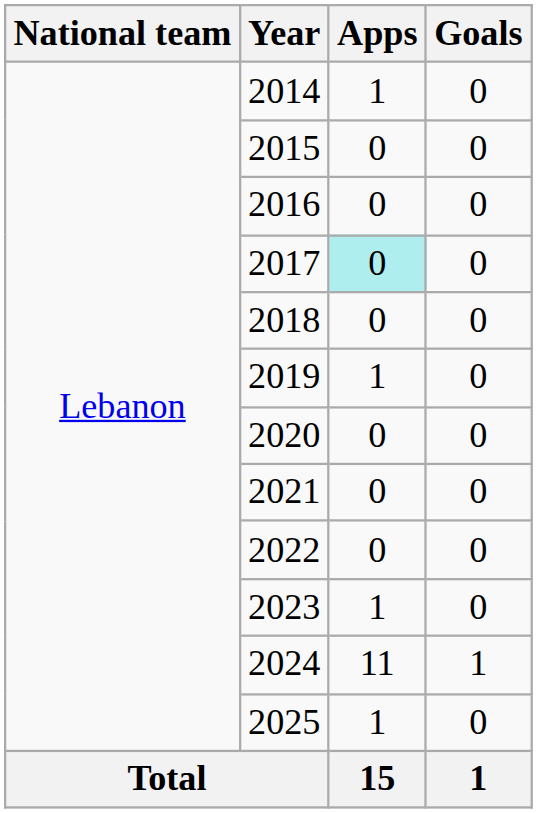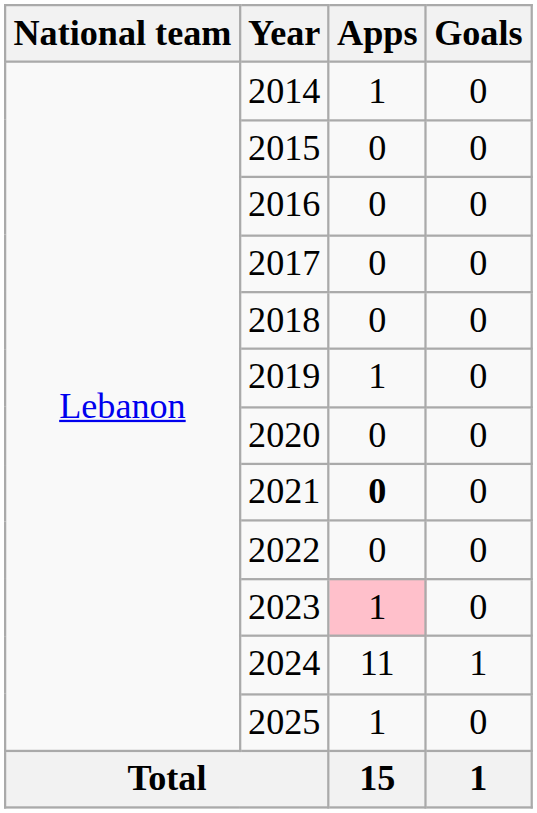(377, 262) paleturquoise background -> (377, 262) no background
(377, 491) normal -> (377, 491) bold
(377, 606) no background -> (377, 606) pink background
